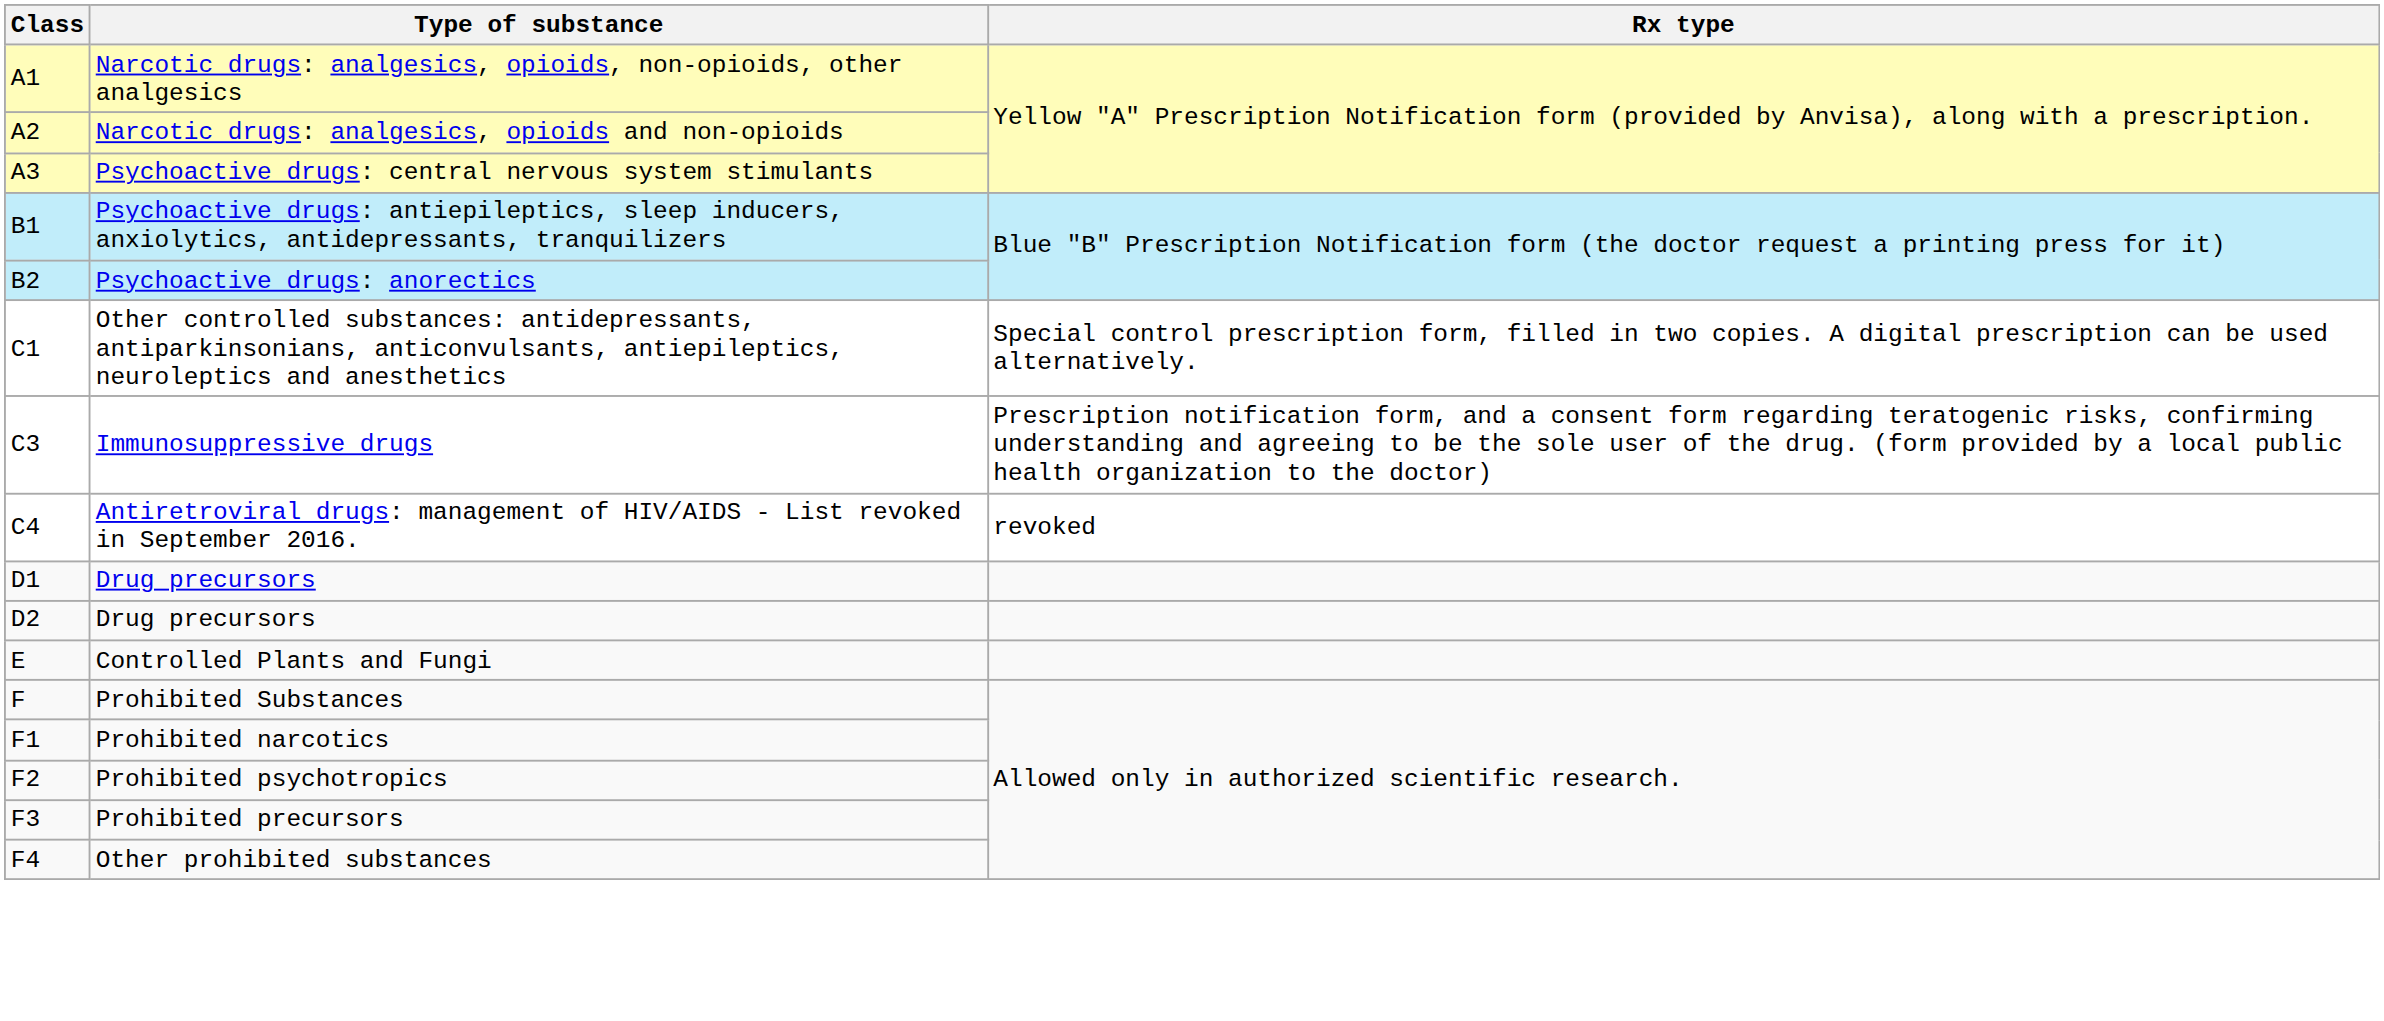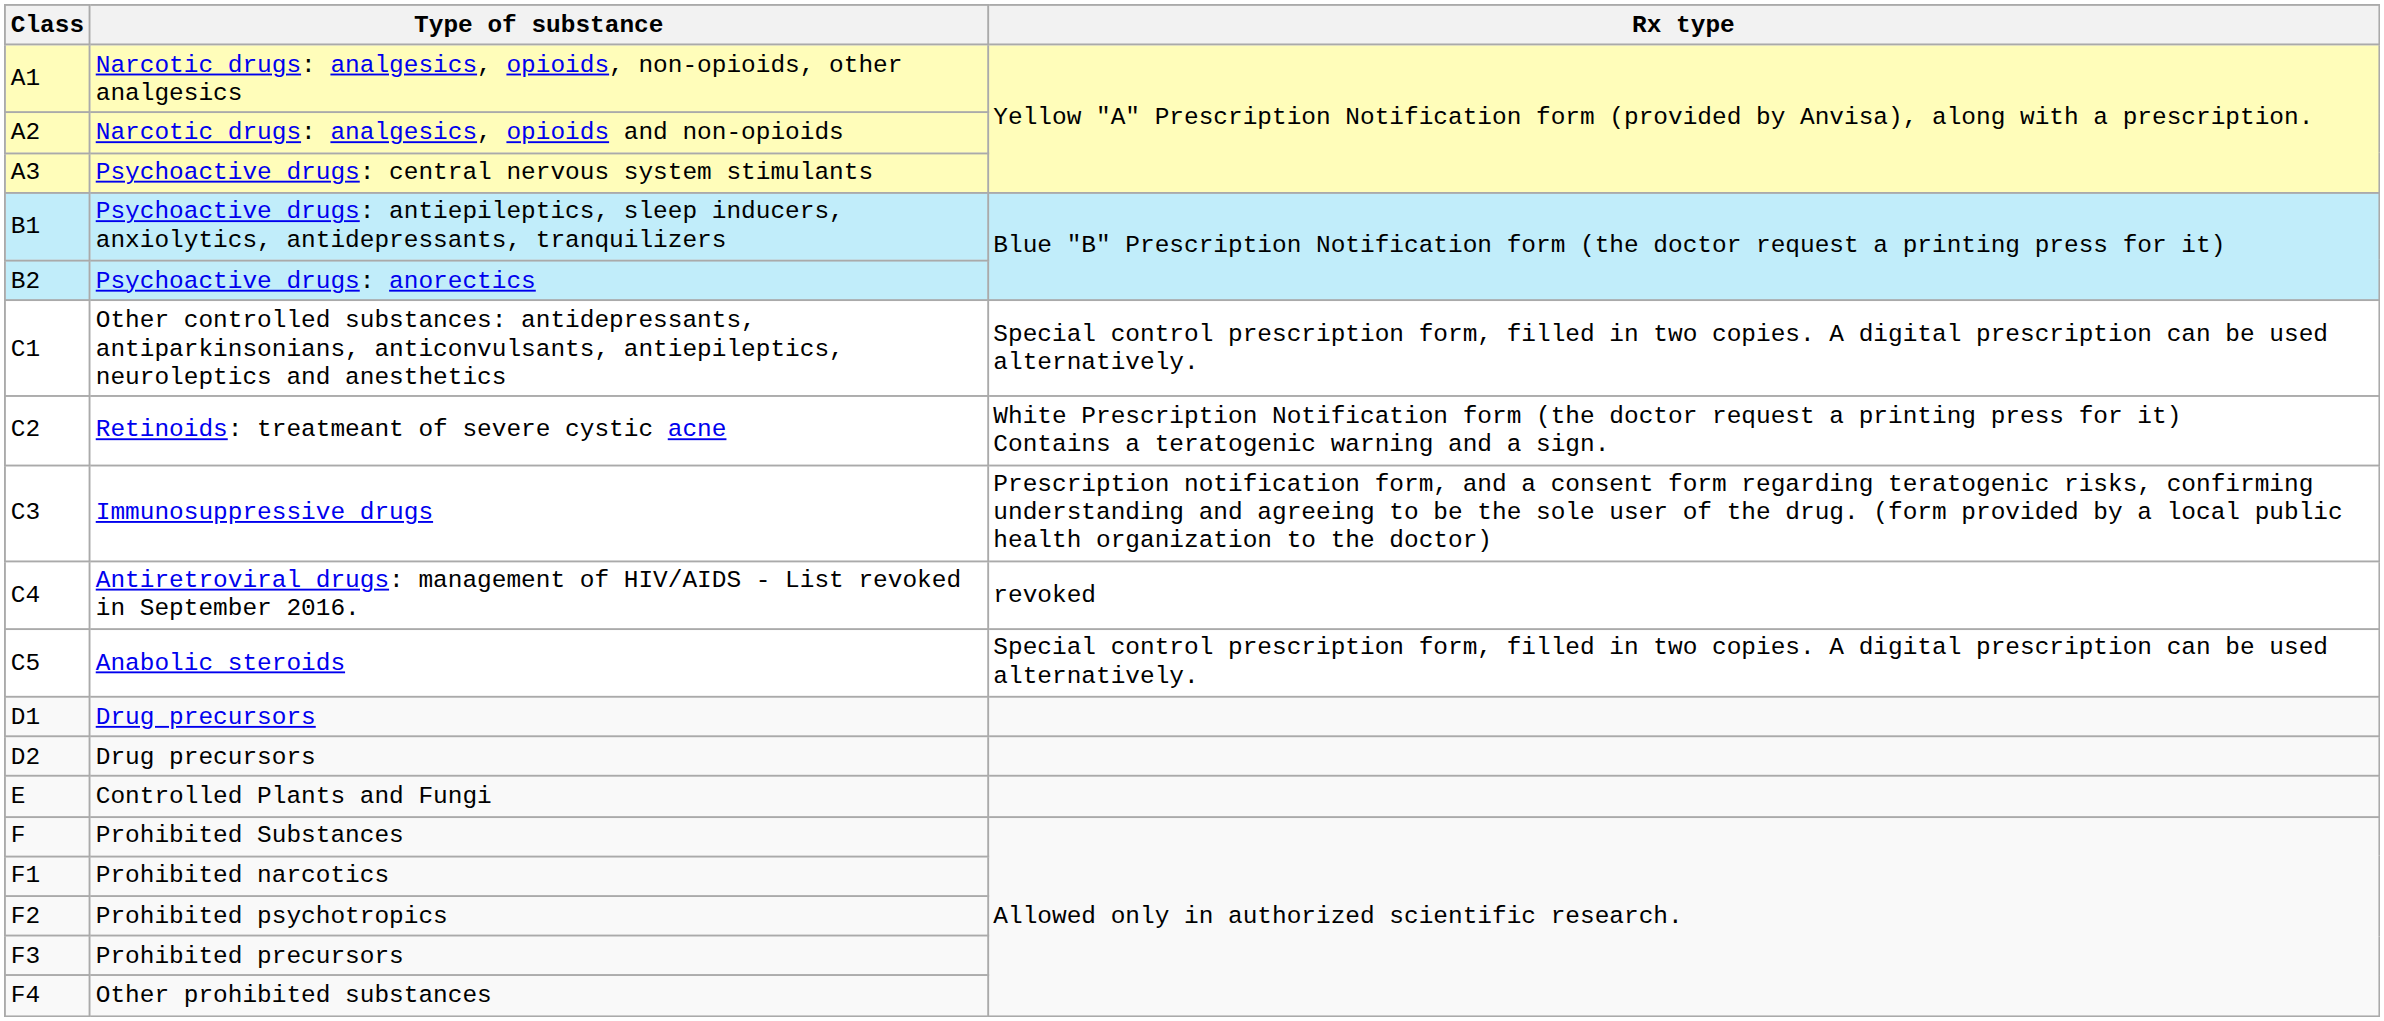+ row: (25, 431)
+ row: (25, 663)
